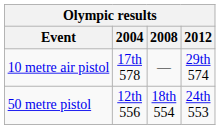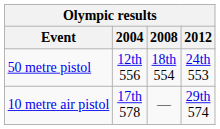rows swapped: (49, 105) <-> (58, 67)
